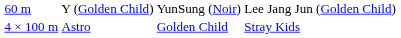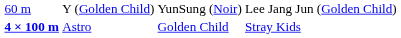(31, 26) normal -> (32, 26) bold
